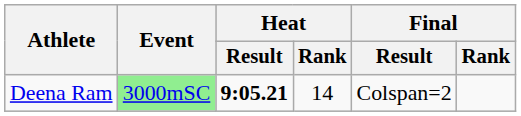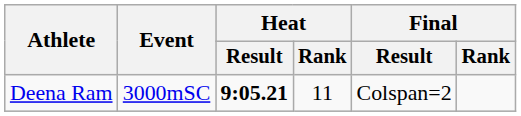(167, 93) lightgreen background -> (167, 93) no background
(322, 93) 14 -> (322, 93) 11
